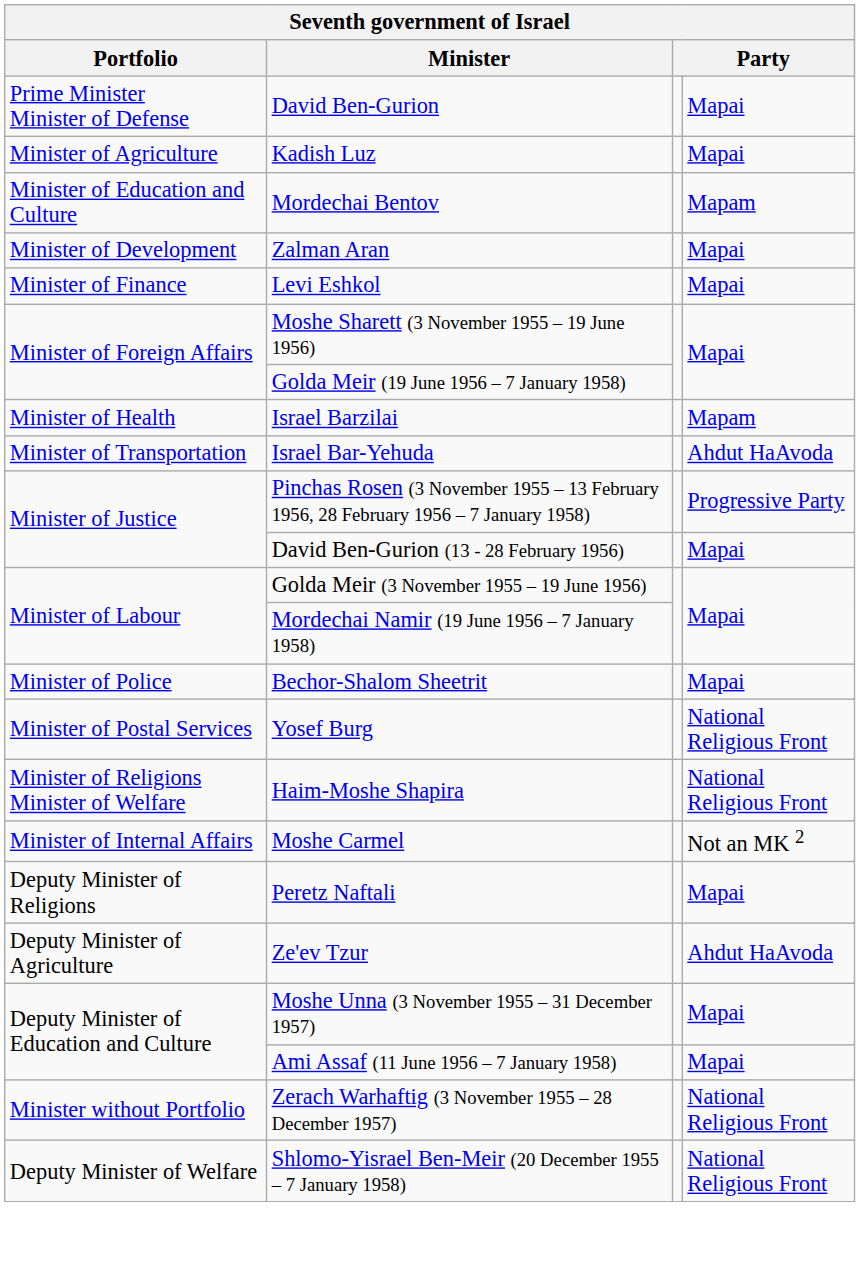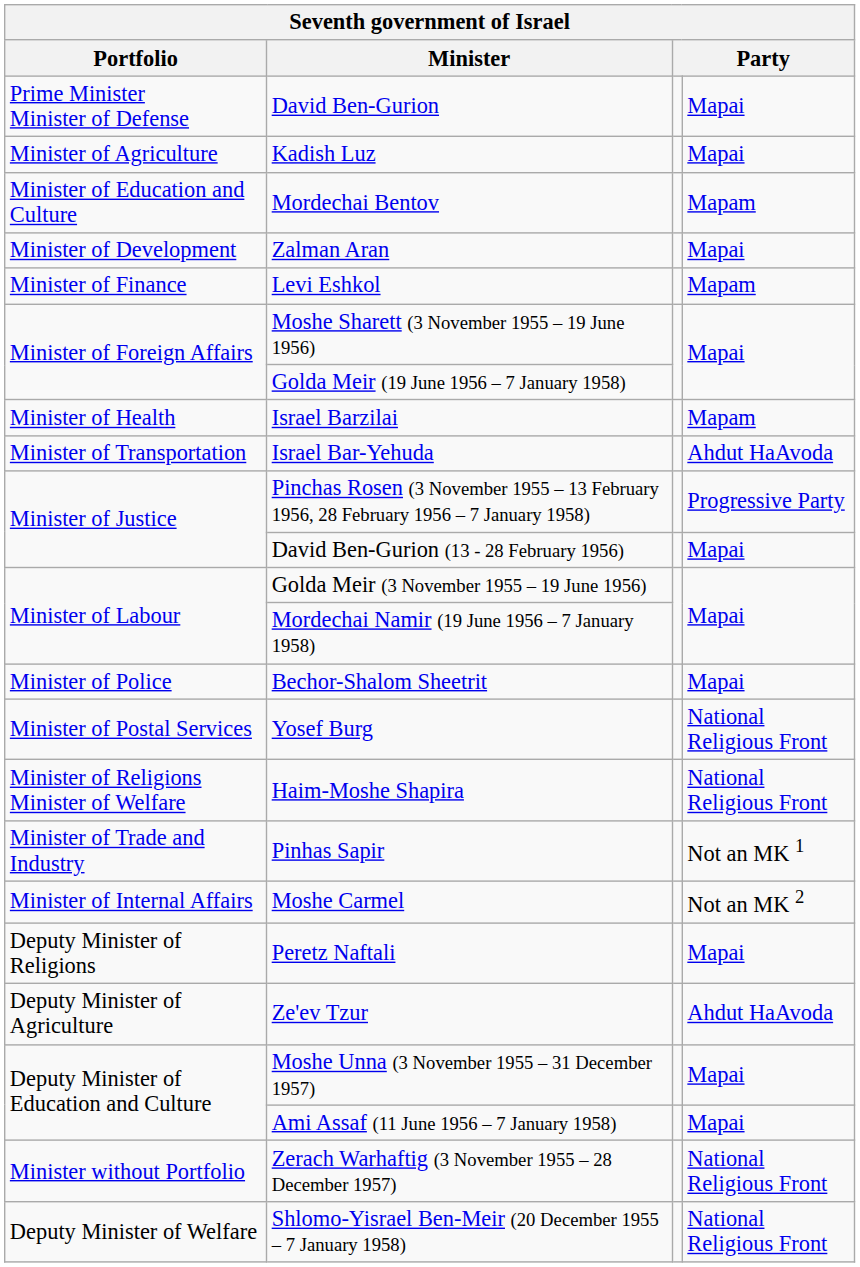(716, 285) Mapai -> (722, 285) Mapam
+ row: (328, 850)
